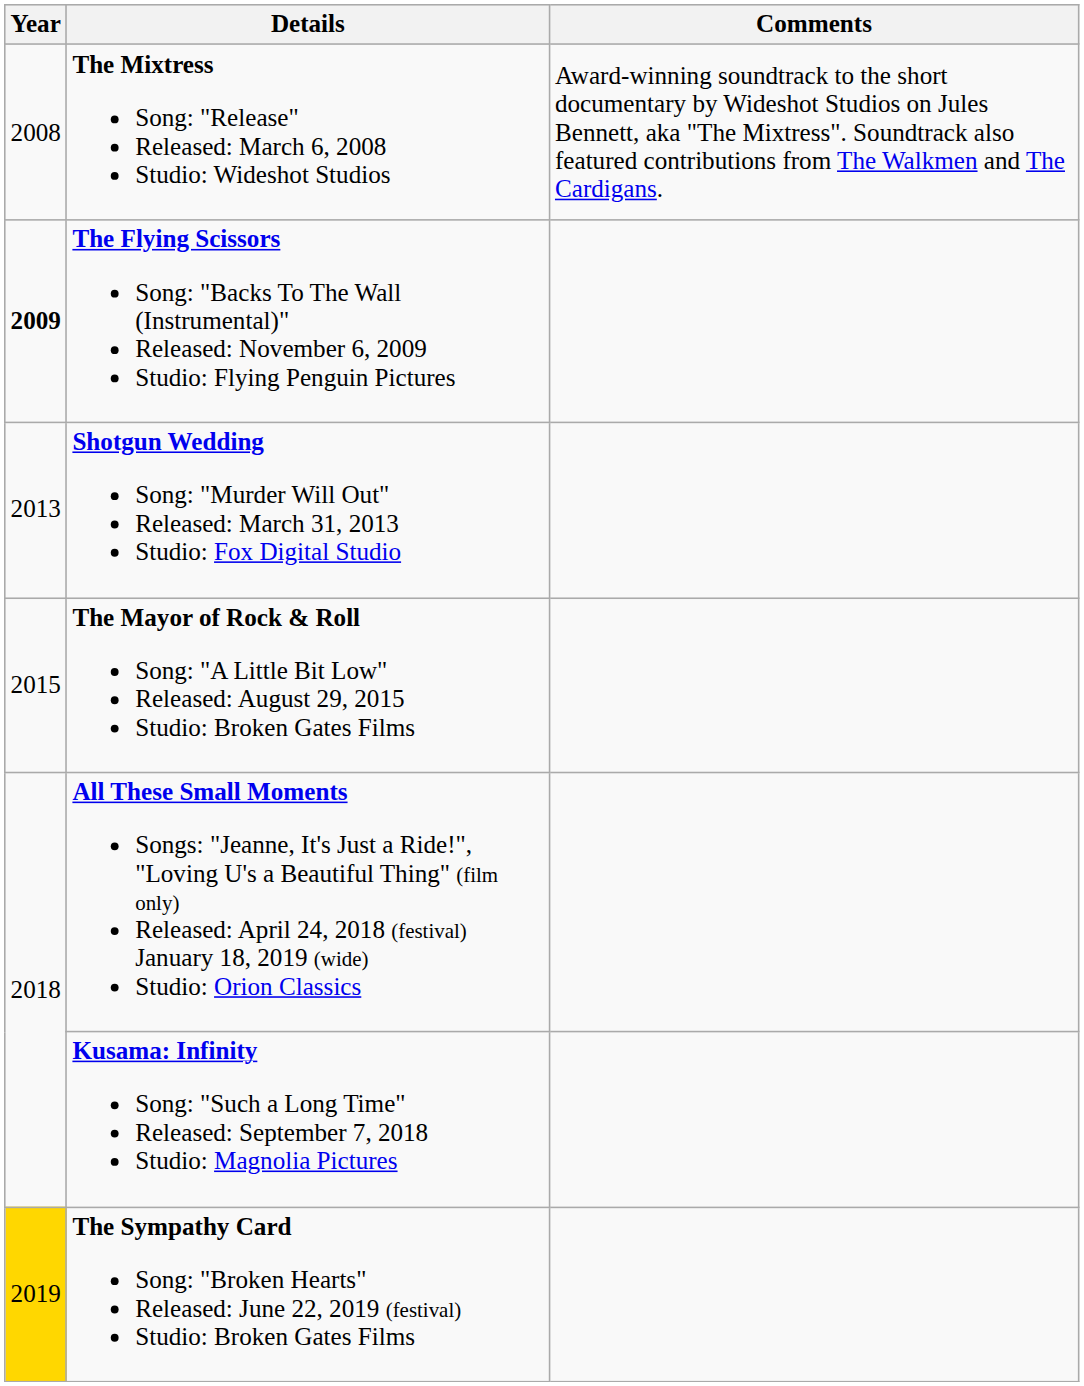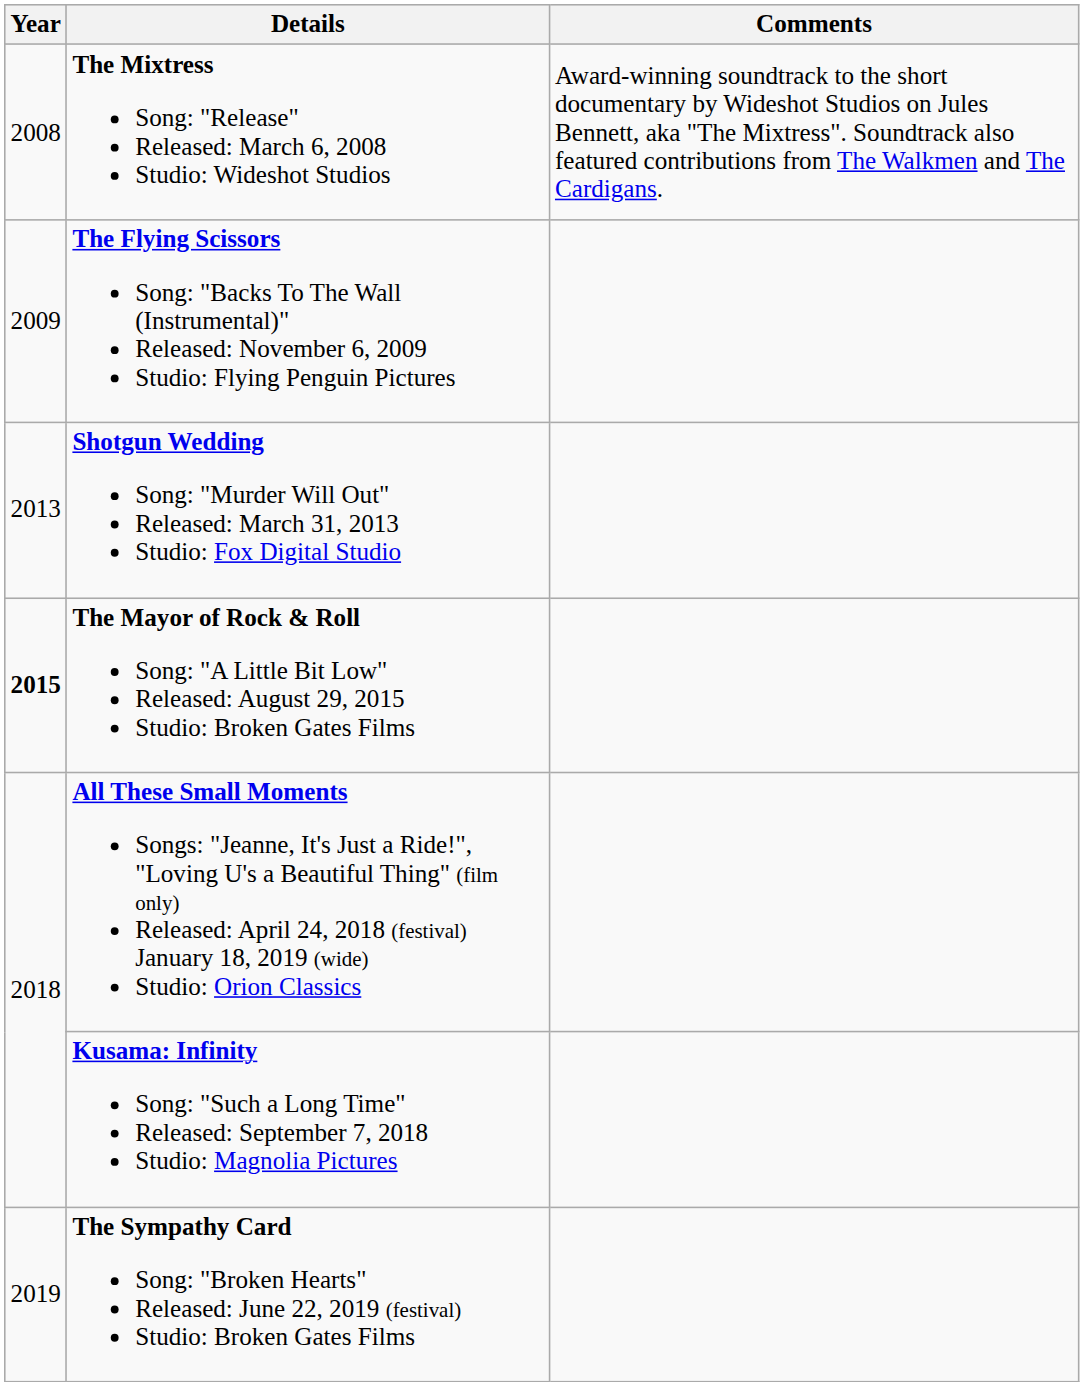(36, 320) bold -> (36, 320) normal
(36, 684) normal -> (36, 684) bold
(36, 1293) gold background -> (36, 1293) no background
